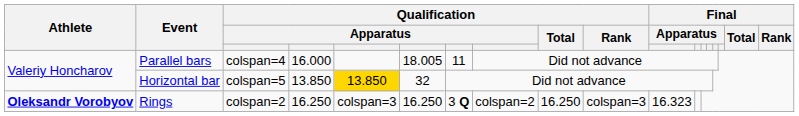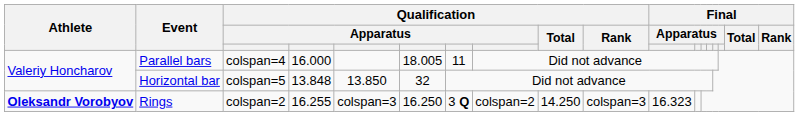(311, 81) 13.850 -> (311, 81) 13.848
(367, 81) gold background -> (367, 81) no background
(311, 102) 16.250 -> (311, 102) 16.255
(561, 102) 16.250 -> (561, 102) 14.250
